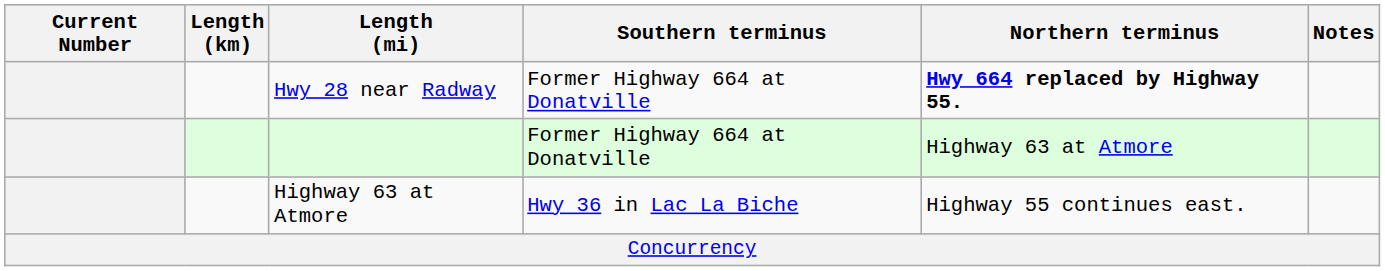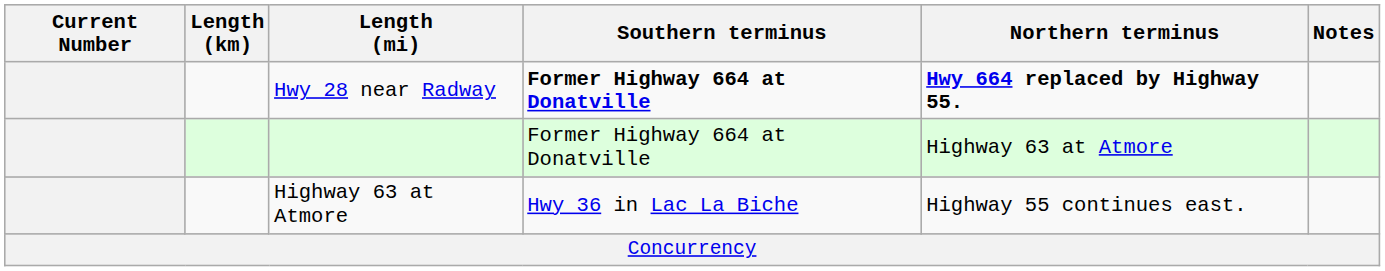(657, 91) normal -> (657, 91) bold
